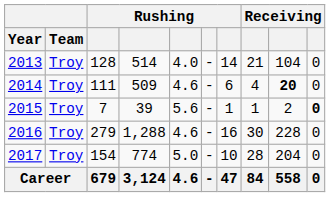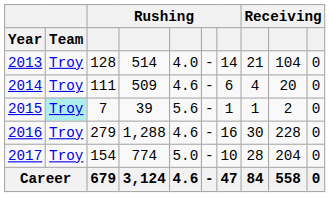(288, 86) bold -> (288, 86) normal
(66, 109) no background -> (66, 109) paleturquoise background
(316, 109) bold -> (316, 109) normal
